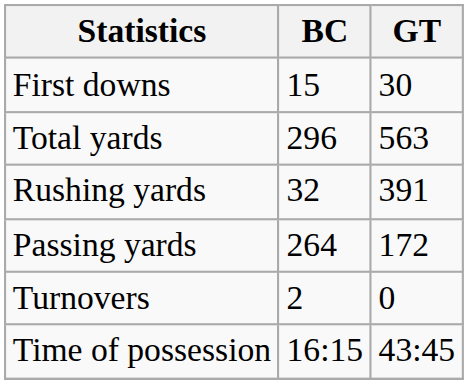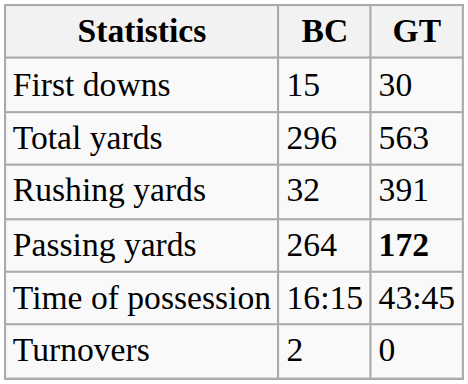(404, 244) normal -> (404, 244) bold
rows swapped: (81, 297) <-> (142, 350)
